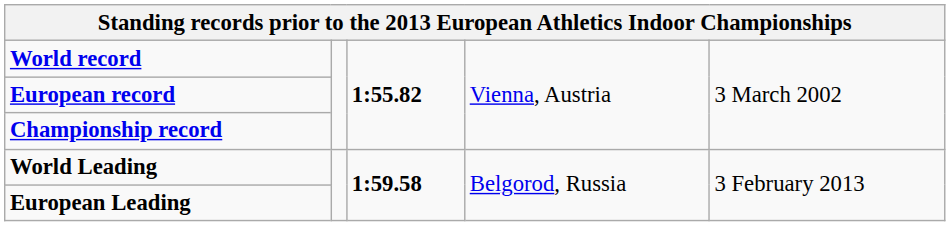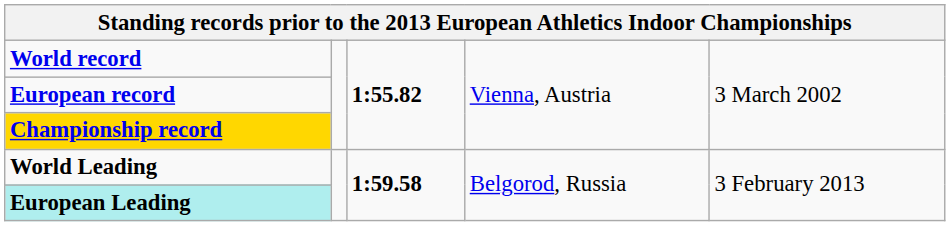(116, 130) no background -> (116, 130) gold background
(100, 202) no background -> (100, 202) paleturquoise background
